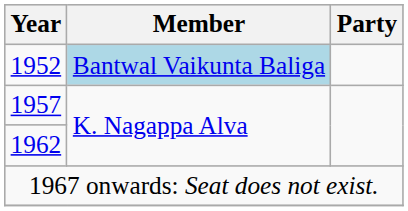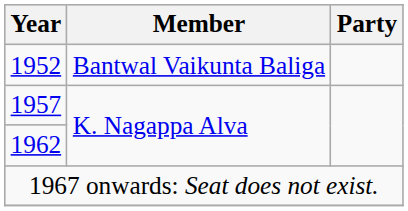(199, 64) lightblue background -> (199, 64) no background
